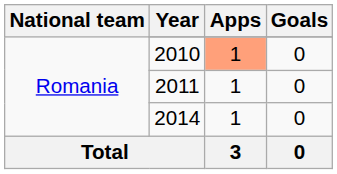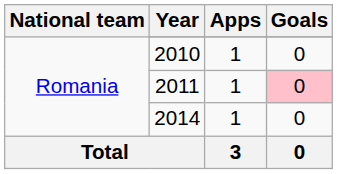(235, 53) lightsalmon background -> (235, 53) no background
(299, 86) no background -> (299, 86) pink background
